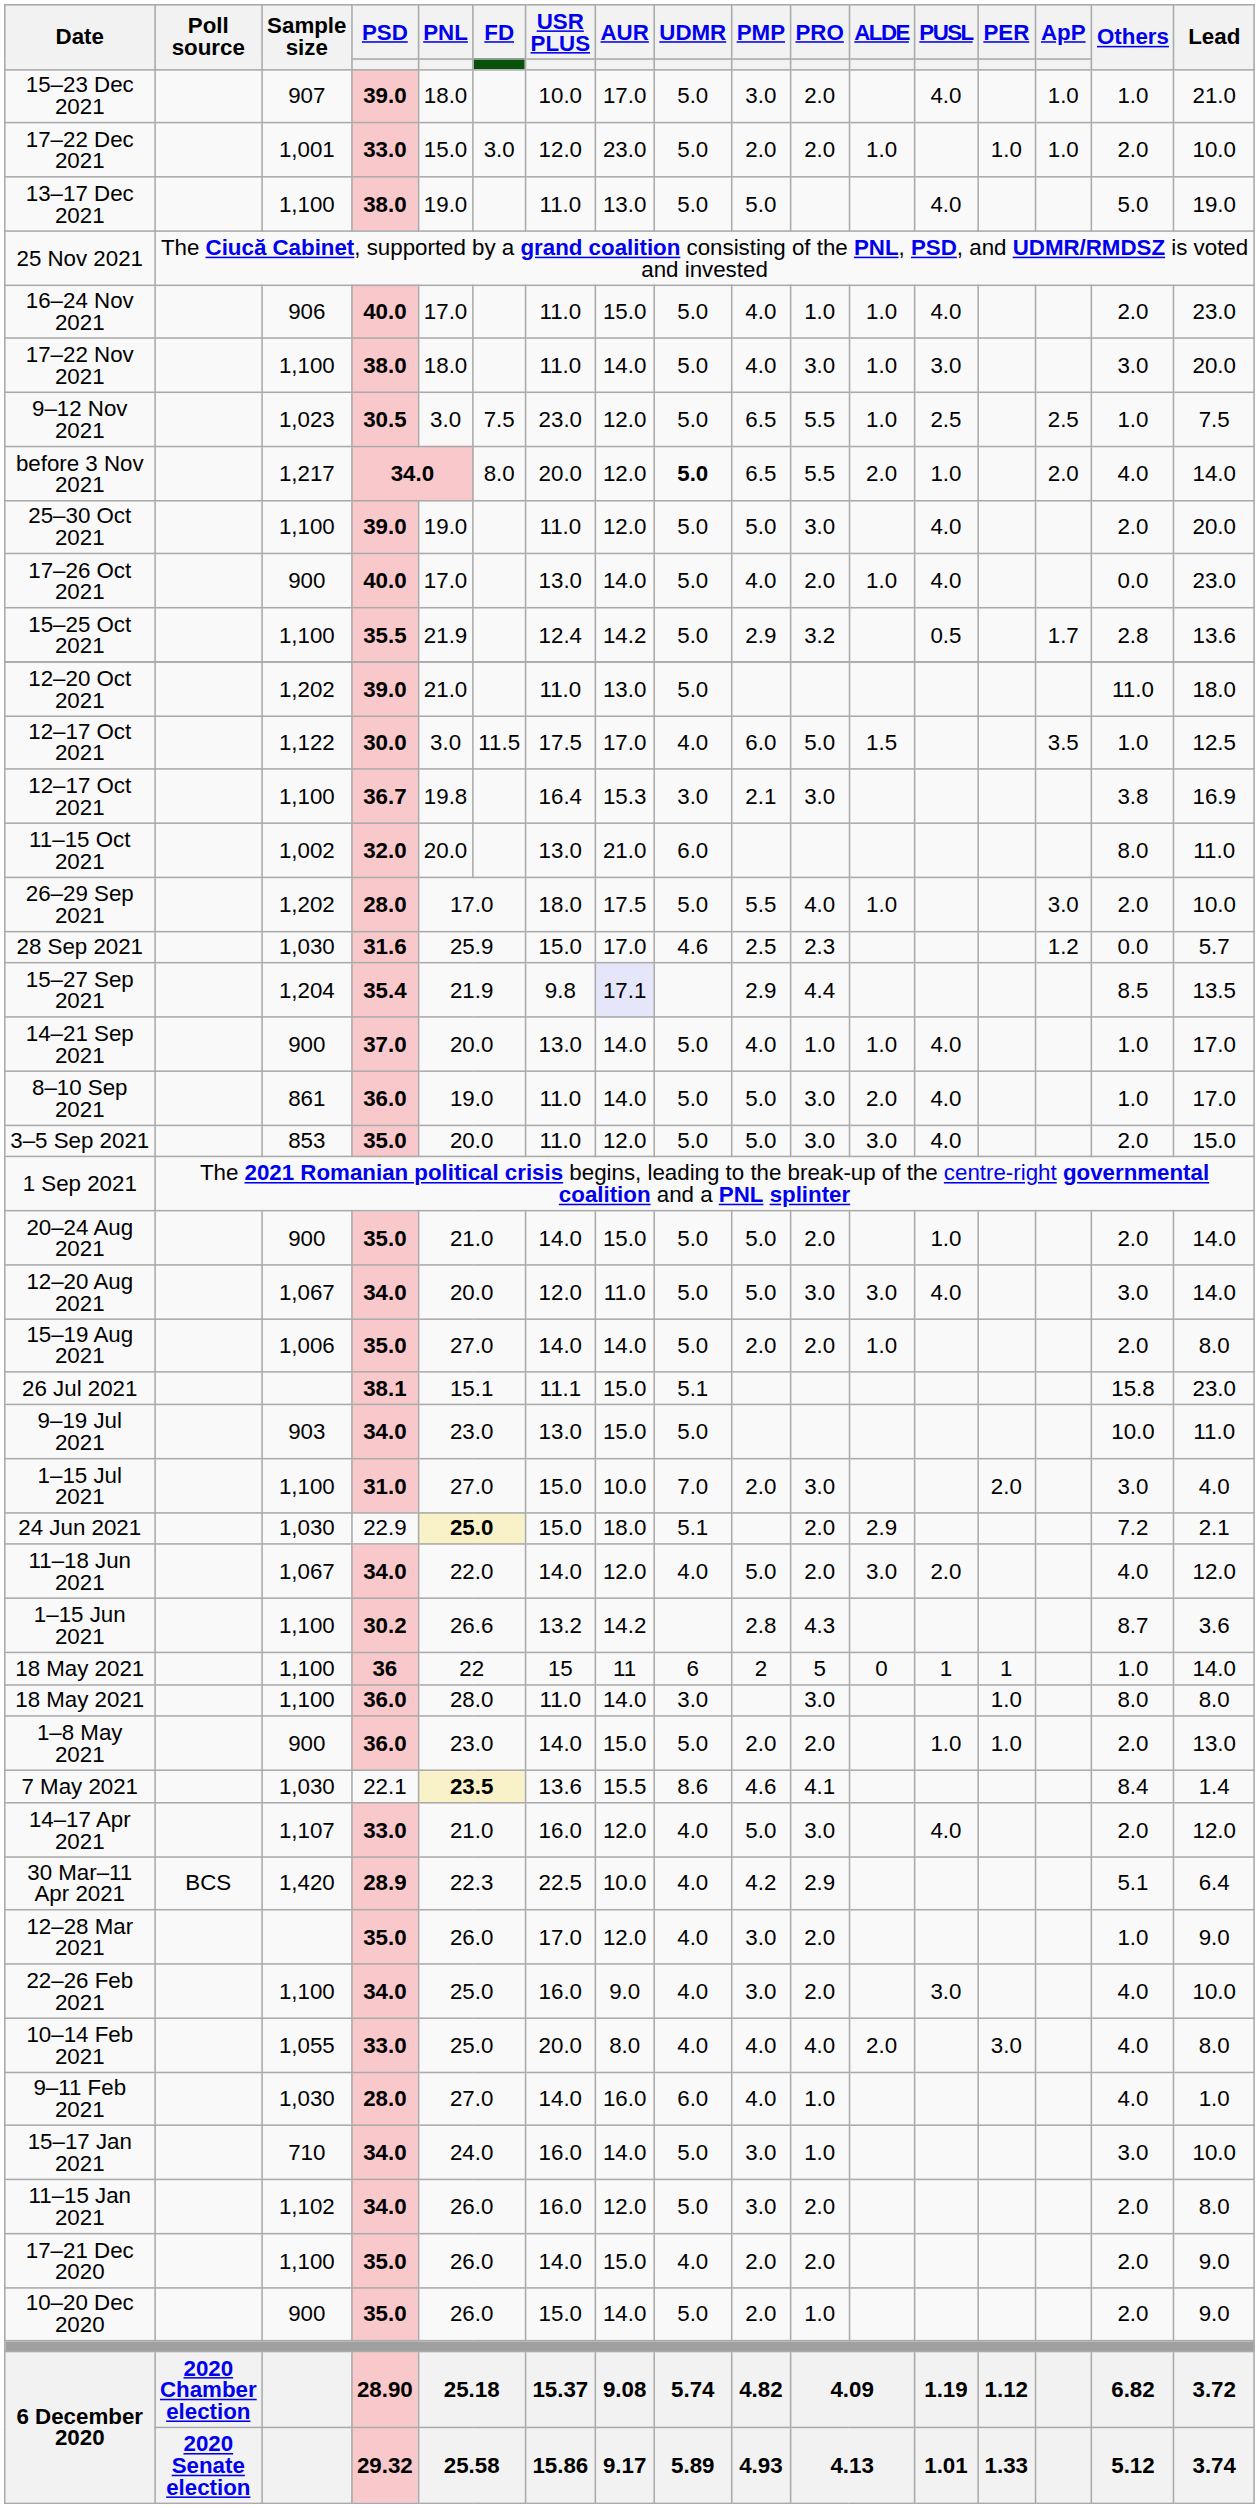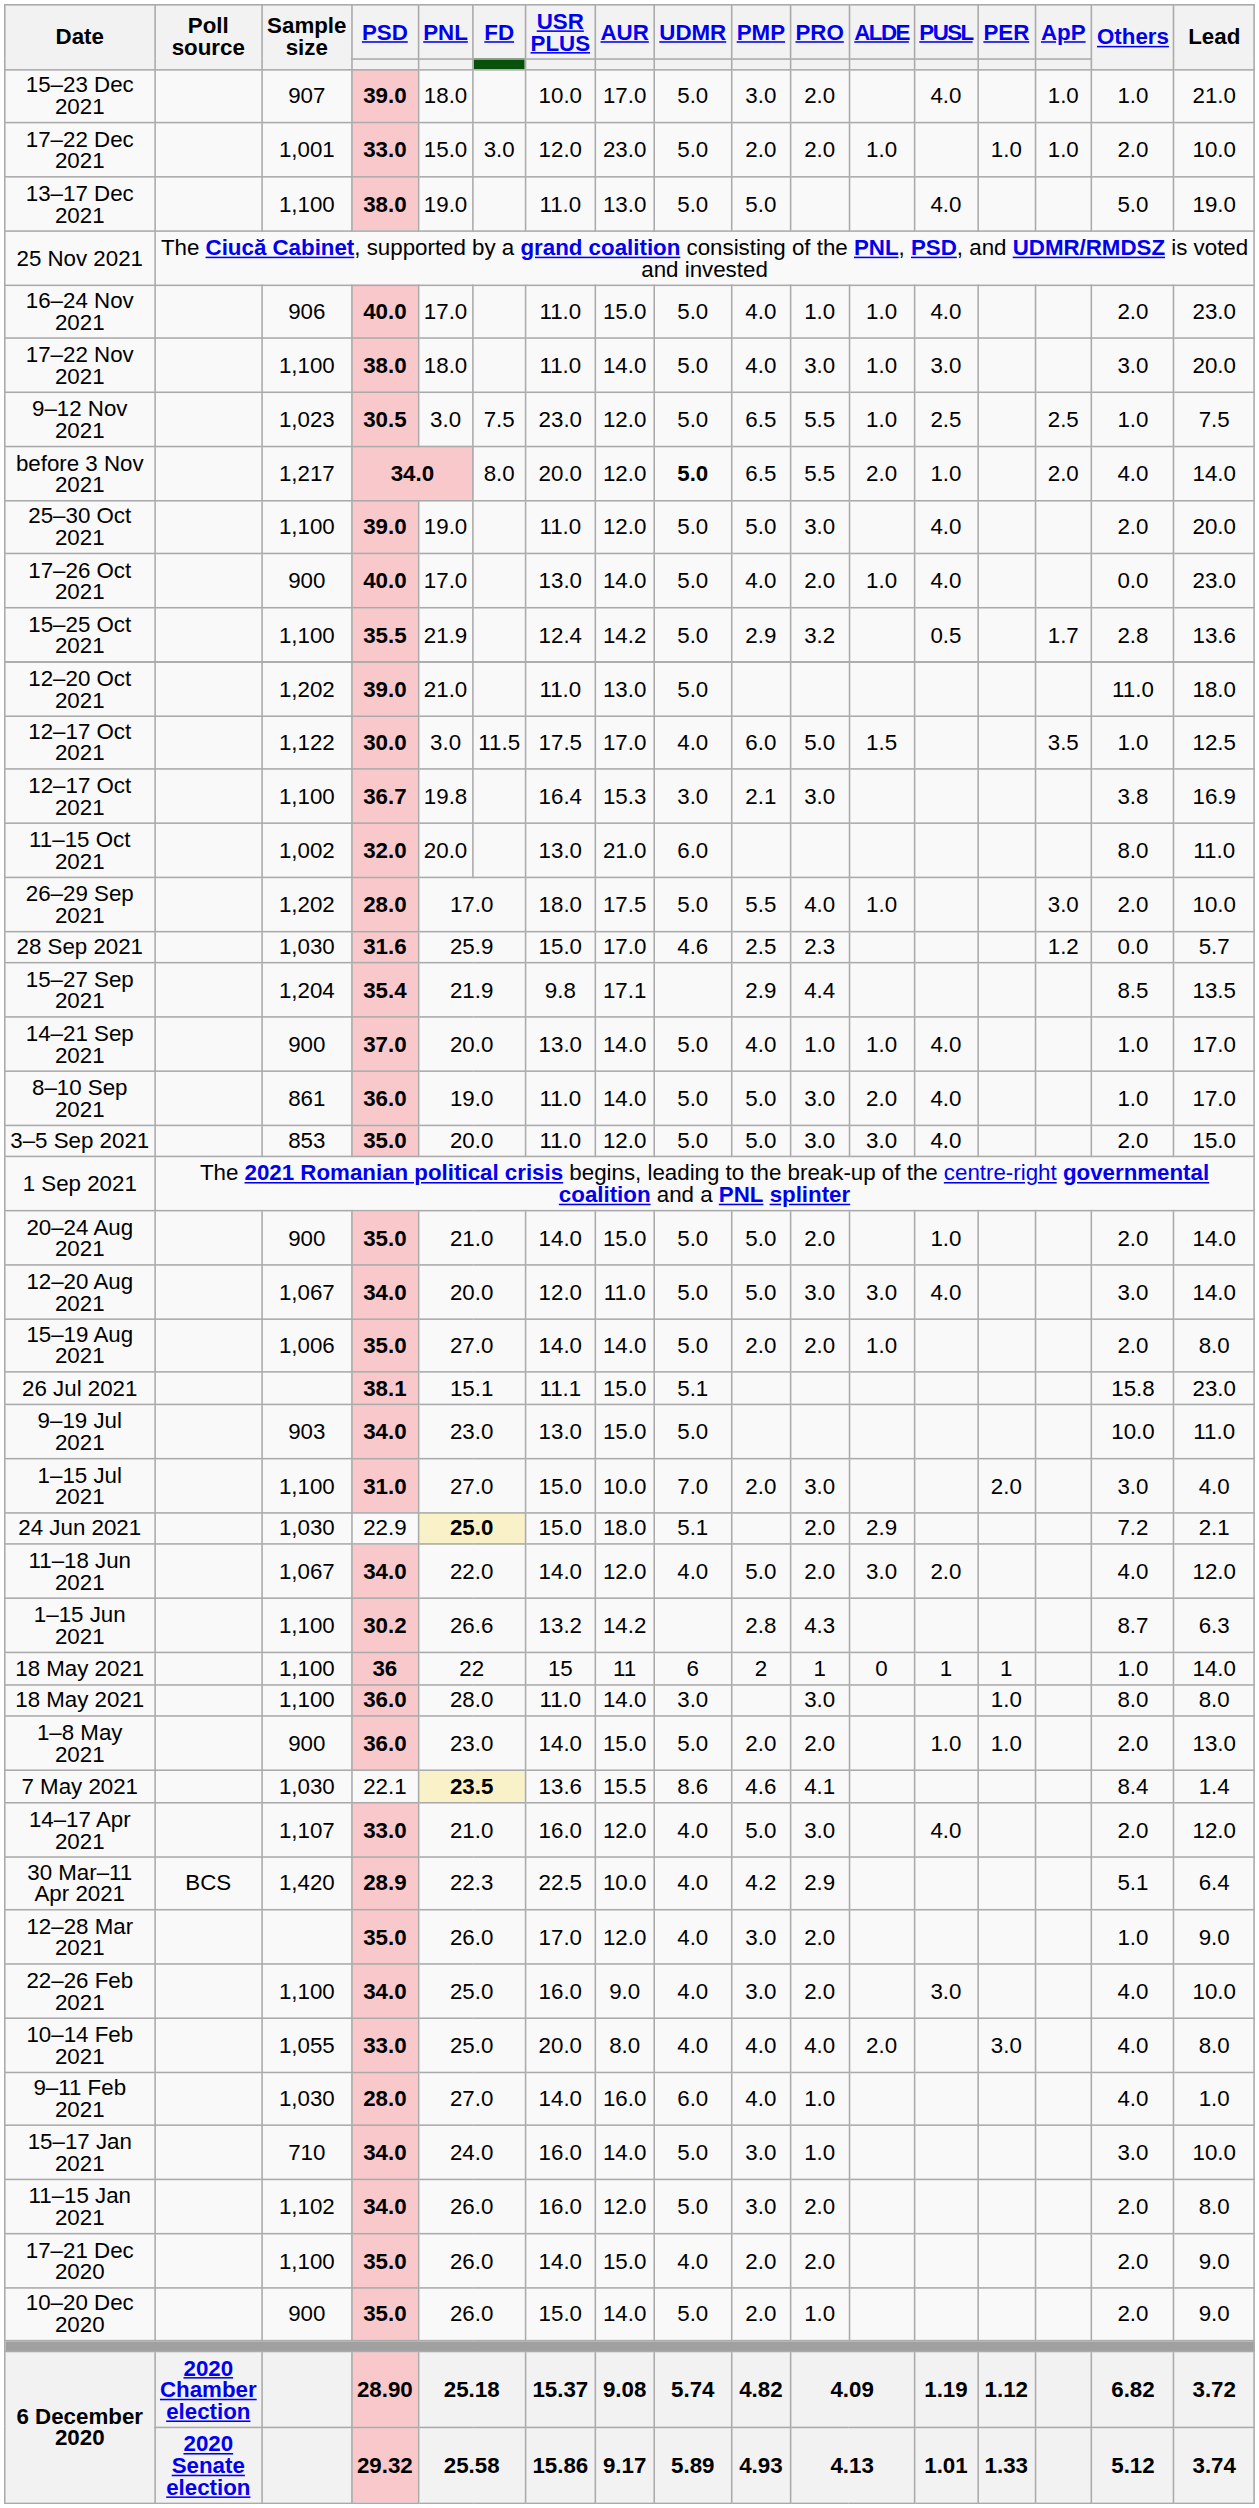(625, 990) lavender background -> (625, 990) no background
(1214, 1625) 3.6 -> (1214, 1625) 6.3
(820, 1669) 5 -> (820, 1669) 1
